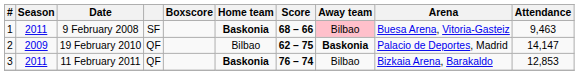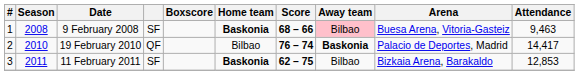(36, 29) 2011 -> (36, 29) 2008
(36, 45) 2009 -> (36, 45) 2010
(296, 45) 62 – 75 -> (296, 45) 76 – 74
(543, 45) 14,147 -> (543, 45) 14,417
(154, 62) QF -> (154, 62) SF
(296, 62) 76 – 74 -> (296, 62) 62 – 75
